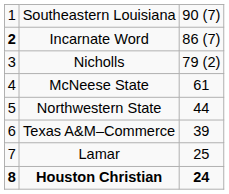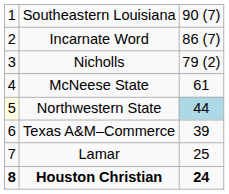(12, 39) bold -> (12, 39) normal
(12, 108) no background -> (12, 108) lightyellow background
(201, 108) no background -> (201, 108) lightblue background
